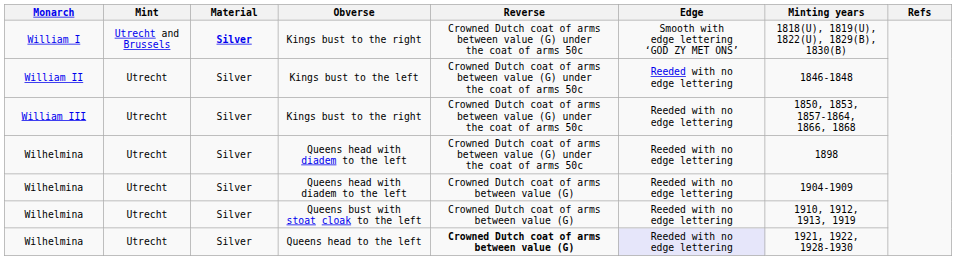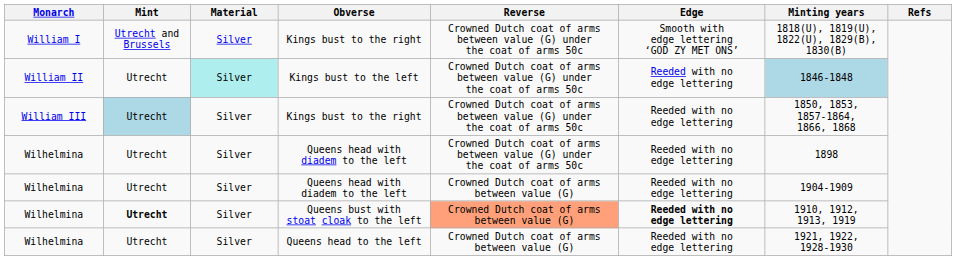(234, 39) bold -> (234, 39) normal
(234, 78) no background -> (234, 78) paleturquoise background
(826, 78) no background -> (826, 78) lightblue background
(147, 116) no background -> (147, 116) lightblue background
(147, 215) normal -> (147, 215) bold
(524, 215) no background -> (524, 215) lightsalmon background
(692, 215) normal -> (692, 215) bold
(524, 242) bold -> (524, 242) normal
(692, 242) lavender background -> (692, 242) no background
